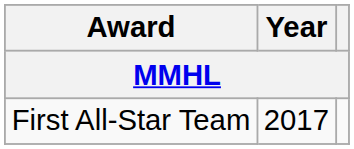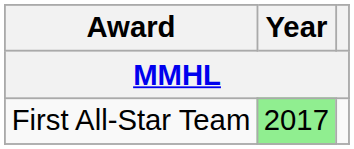(296, 120) no background -> (296, 120) lightgreen background
